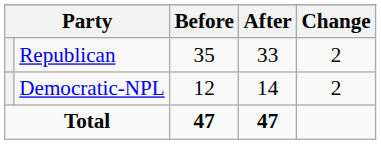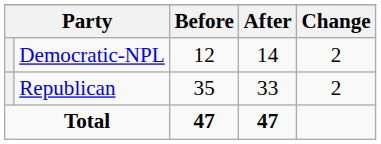rows swapped: (67, 54) <-> (92, 88)
